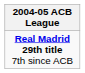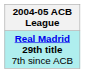(42, 49) no background -> (42, 49) paleturquoise background
